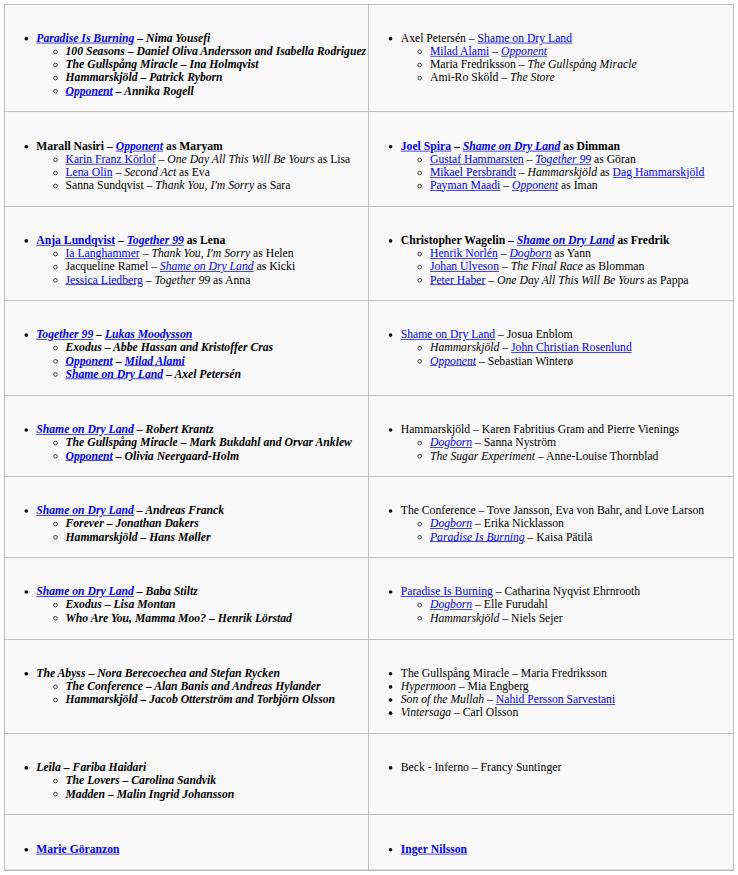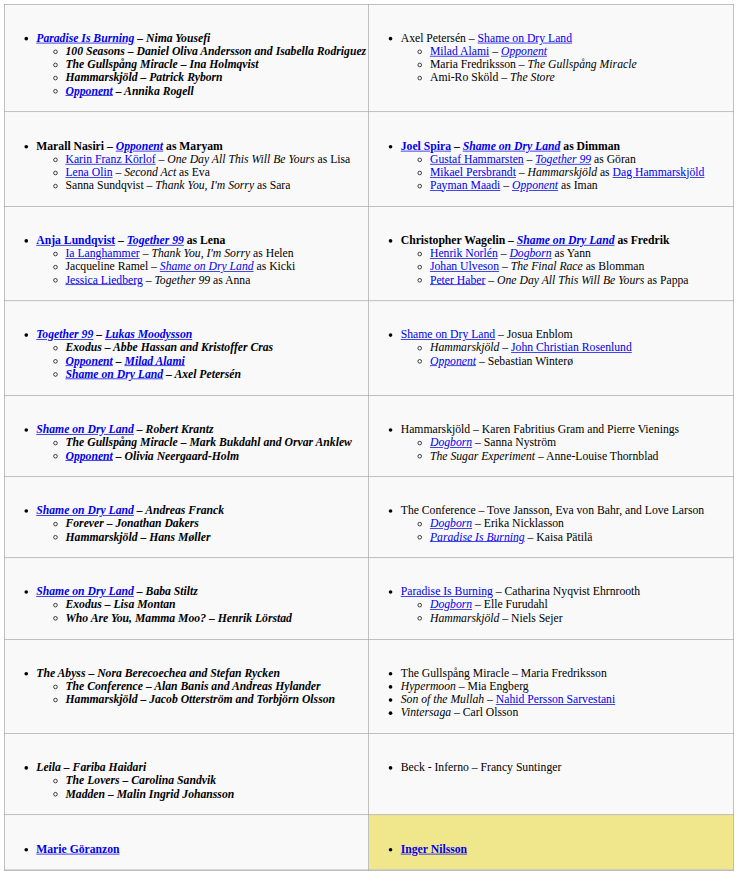(551, 849) no background -> (551, 849) khaki background
